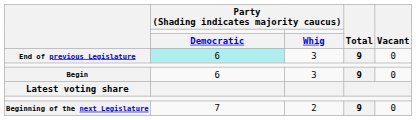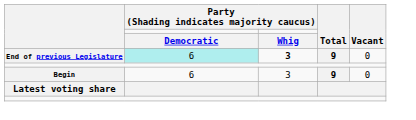(314, 56) normal -> (288, 56) bold
- row: (77, 108)
